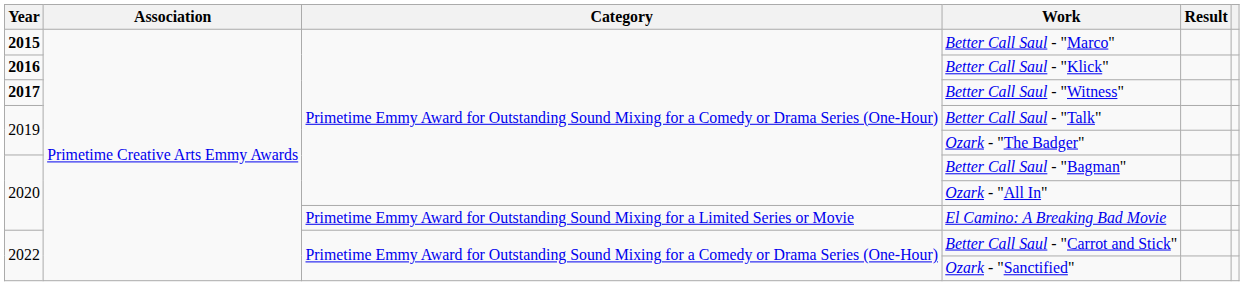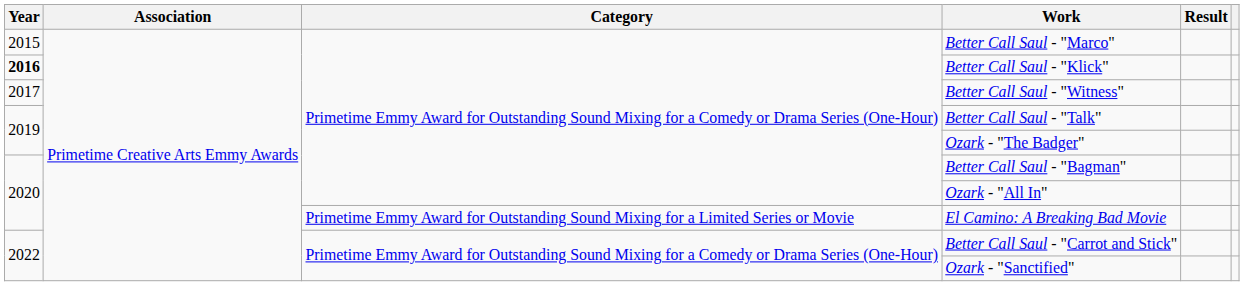(24, 42) bold -> (24, 42) normal
(24, 92) bold -> (24, 92) normal
